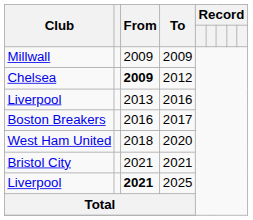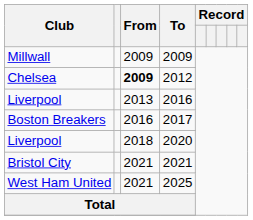(59, 141) West Ham United -> (34, 141) Liverpool
(34, 183) Liverpool -> (59, 183) West Ham United
(138, 183) bold -> (138, 183) normal
